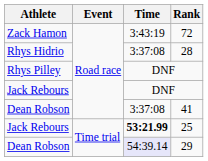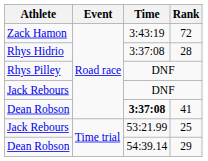(147, 109) normal -> (147, 109) bold
(147, 128) bold -> (147, 128) normal
(147, 147) lavender background -> (147, 147) no background
